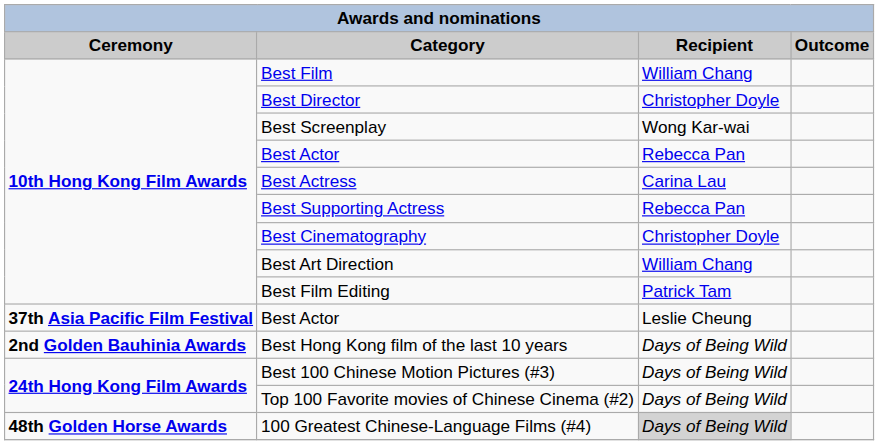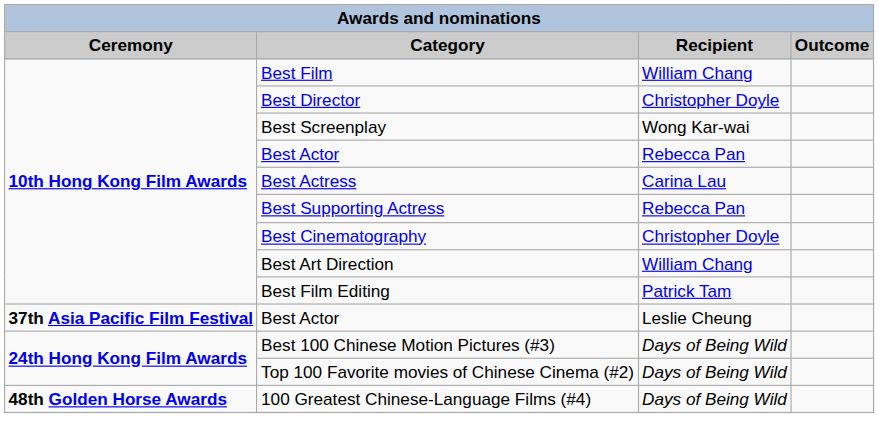- row: (127, 345)
(714, 426) lightgrey background -> (714, 399) no background
